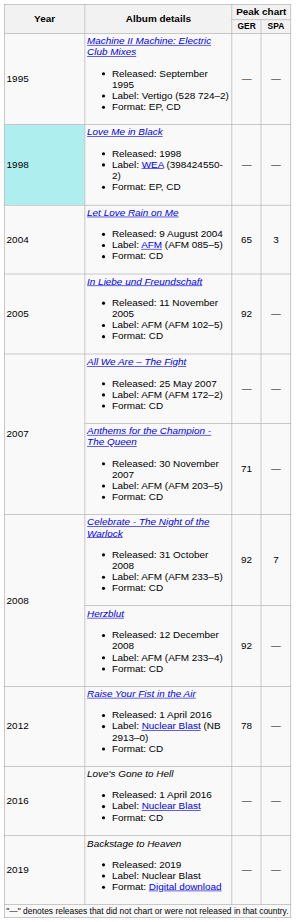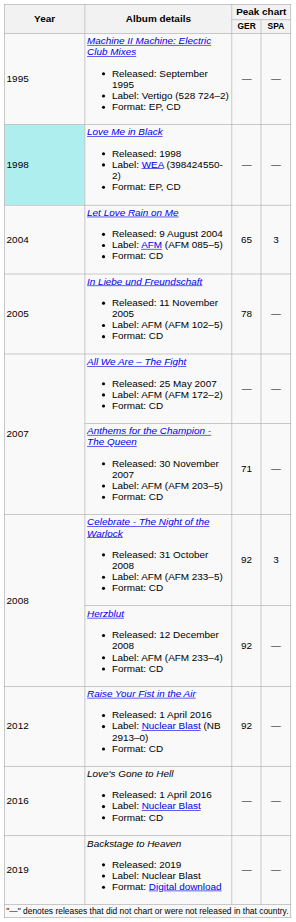(247, 314) 92 -> (247, 314) 78
(276, 560) 7 -> (276, 560) 3
(247, 726) 78 -> (247, 726) 92
